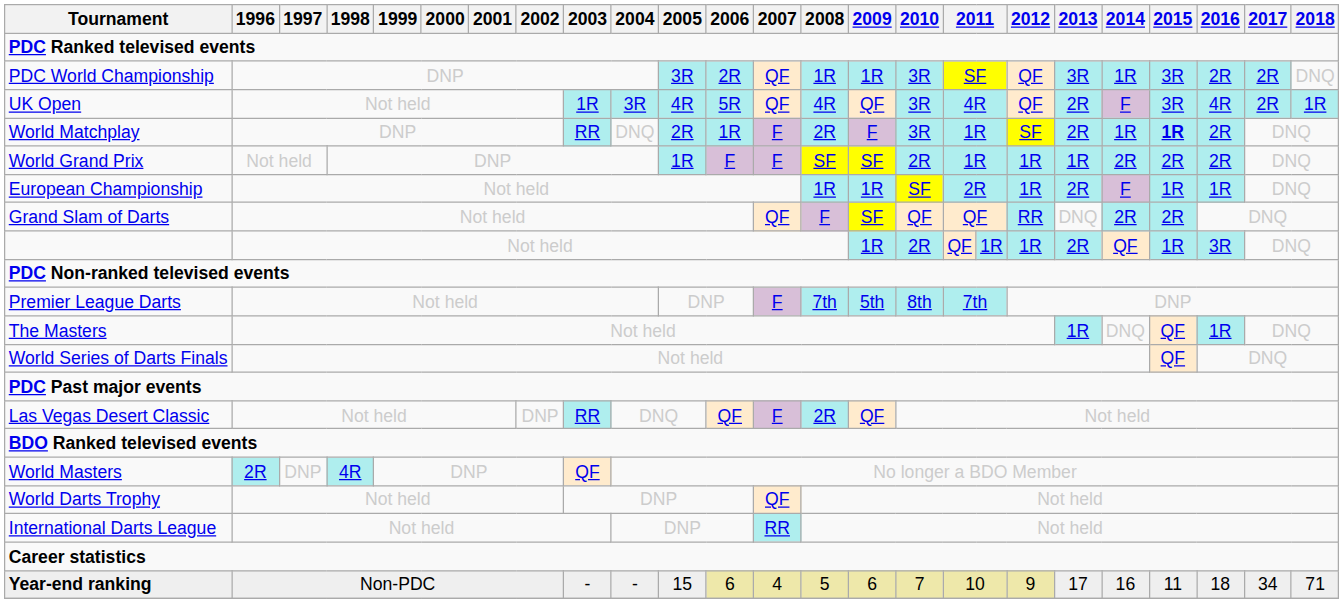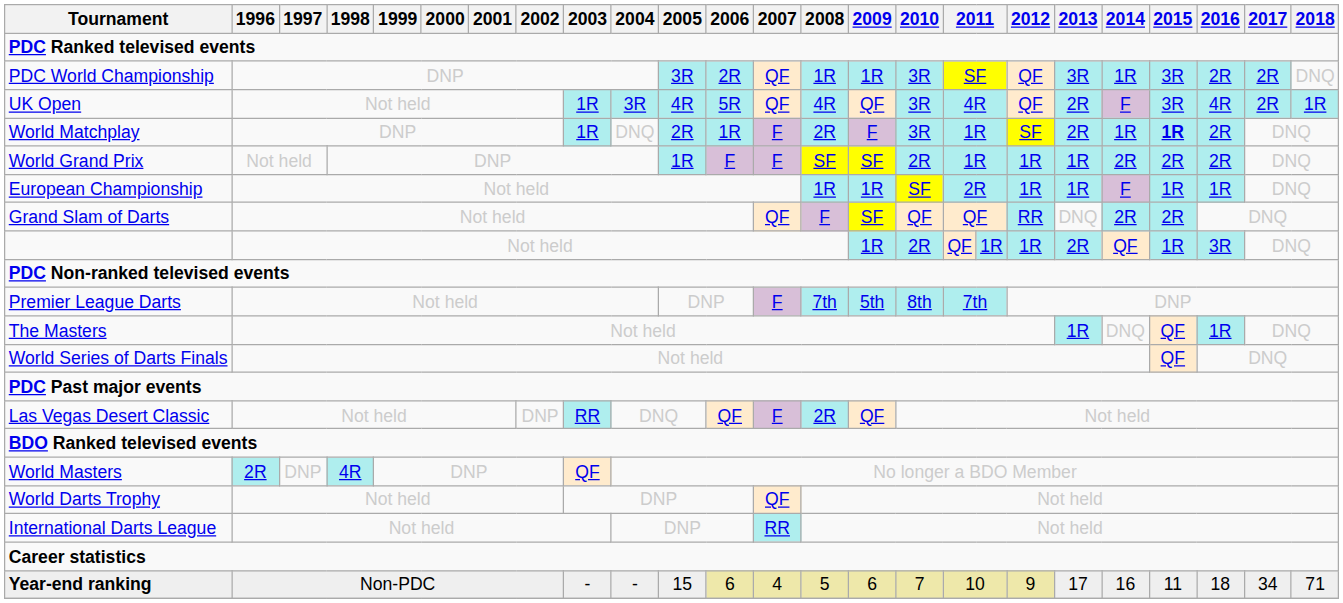(587, 132) RR -> (587, 132) 1R
(1078, 189) 2R -> (1078, 189) 1R
